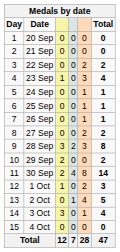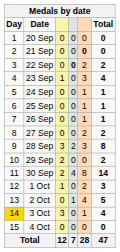(84, 51) normal -> (84, 51) bold
(73, 65) normal -> (73, 65) bold
(14, 213) no background -> (14, 213) gold background
